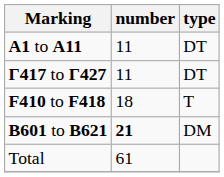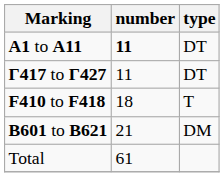(124, 46) normal -> (124, 46) bold
(124, 130) bold -> (124, 130) normal
